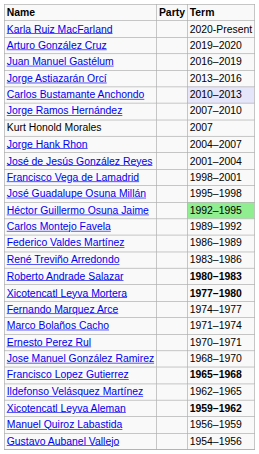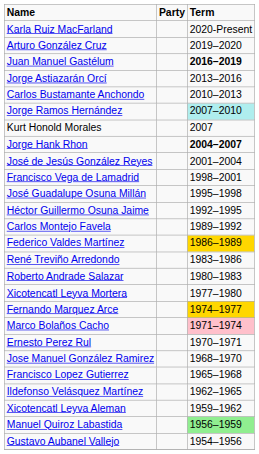(216, 62) normal -> (216, 62) bold
(216, 95) lavender background -> (216, 95) no background
(216, 111) no background -> (216, 111) paleturquoise background
(216, 144) normal -> (216, 144) bold
(216, 210) lightgreen background -> (216, 210) no background
(216, 243) no background -> (216, 243) gold background
(216, 276) bold -> (216, 276) normal
(216, 293) bold -> (216, 293) normal
(216, 309) no background -> (216, 309) gold background
(216, 326) no background -> (216, 326) pink background
(216, 375) bold -> (216, 375) normal
(216, 408) bold -> (216, 408) normal
(216, 425) no background -> (216, 425) lightgreen background
